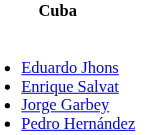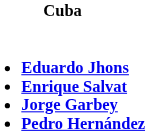(58, 96) normal -> (63, 96) bold
